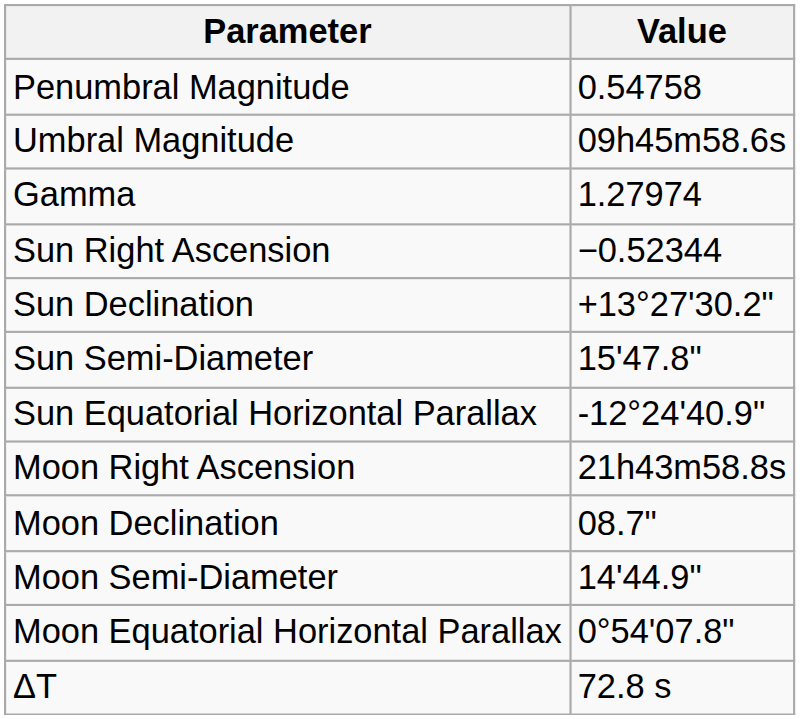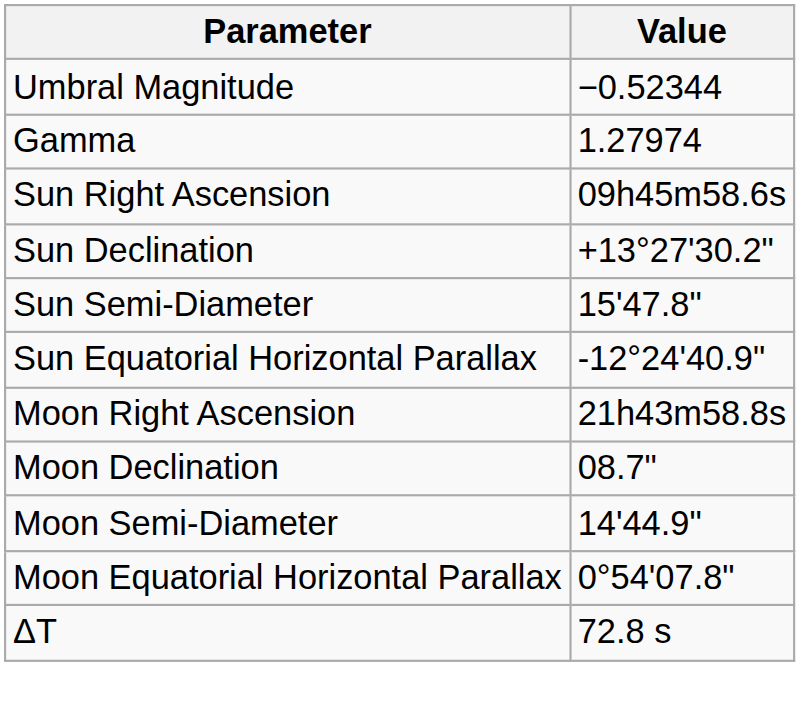- row: (181, 86)
(682, 140) 09h45m58.6s -> (650, 86) −0.52344
(650, 250) −0.52344 -> (682, 195) 09h45m58.6s
